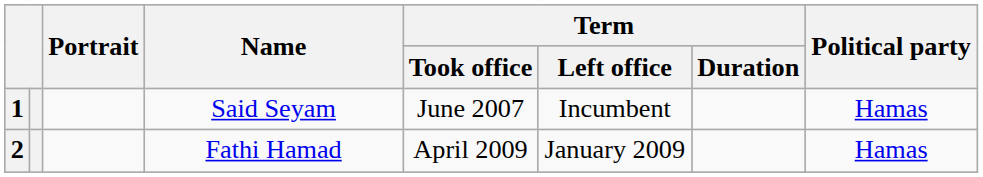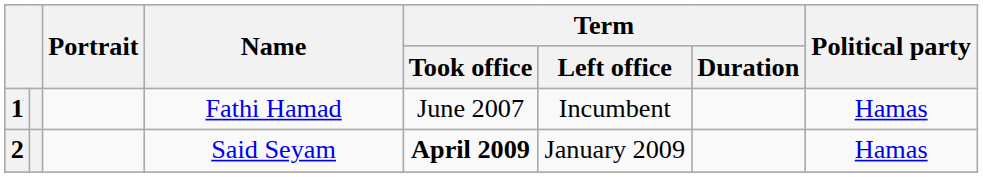(274, 108) Said Seyam -> (274, 108) Fathi Hamad
(274, 150) Fathi Hamad -> (274, 150) Said Seyam
(471, 150) normal -> (471, 150) bold
